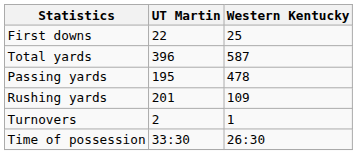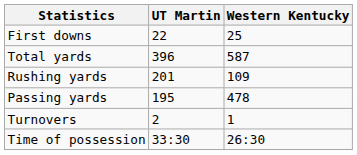rows swapped: (57, 98) <-> (57, 77)
